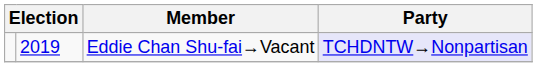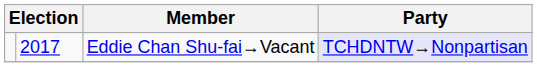(40, 47) 2019 -> (40, 47) 2017
